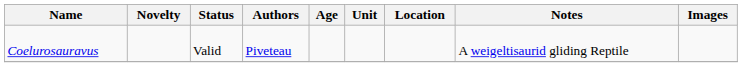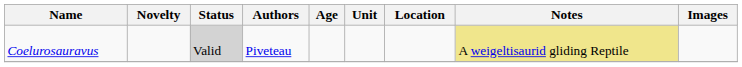(207, 51) no background -> (207, 51) lightgrey background
(544, 51) no background -> (544, 51) khaki background
